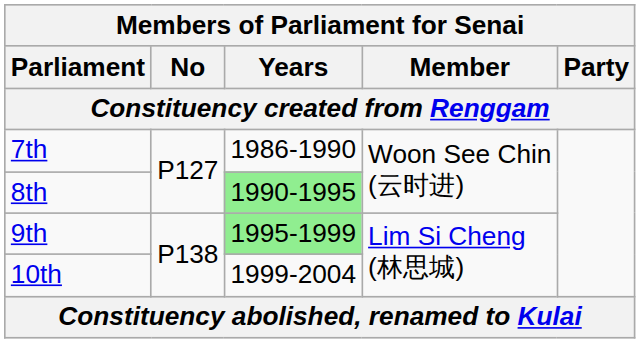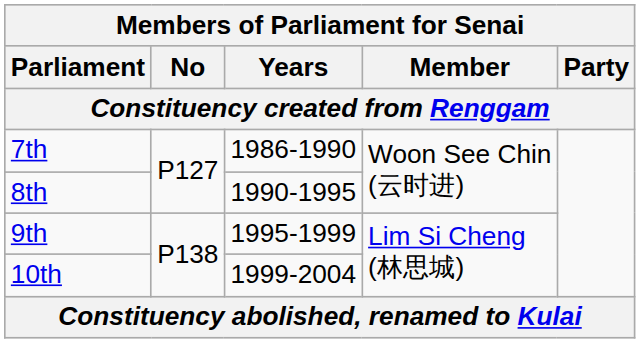(293, 191) lightgreen background -> (293, 191) no background
(293, 233) lightgreen background -> (293, 233) no background
